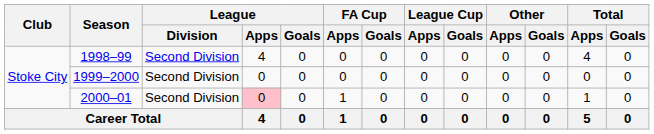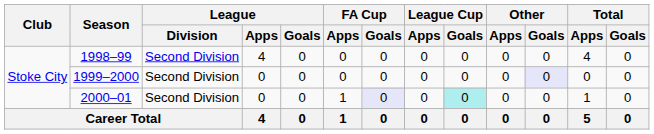(546, 77) no background -> (546, 77) lavender background
(262, 98) pink background -> (262, 98) no background
(384, 98) no background -> (384, 98) lavender background
(465, 98) no background -> (465, 98) paleturquoise background
